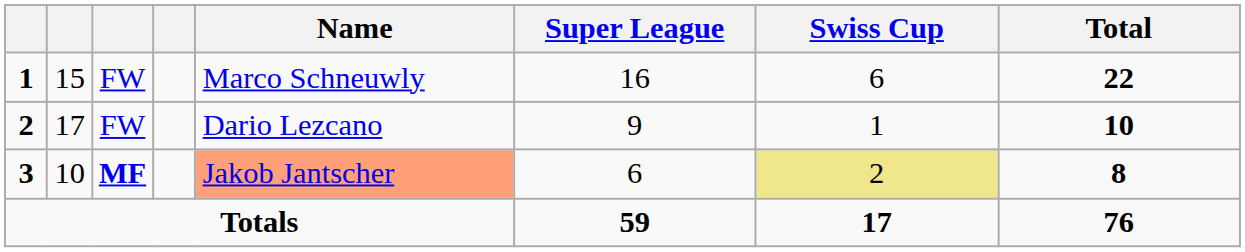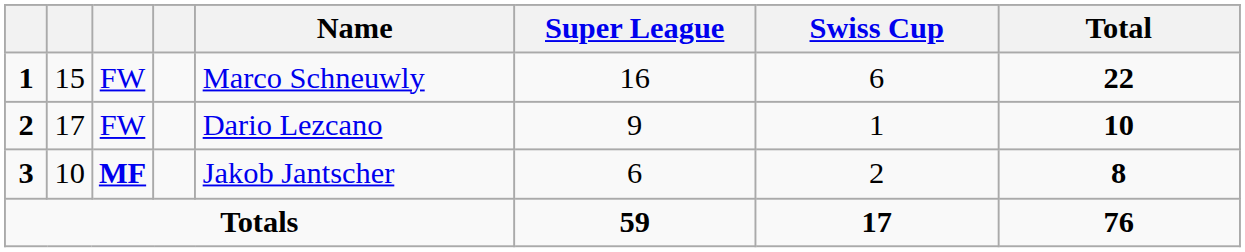(298, 173) lightsalmon background -> (298, 173) no background
(877, 173) khaki background -> (877, 173) no background
